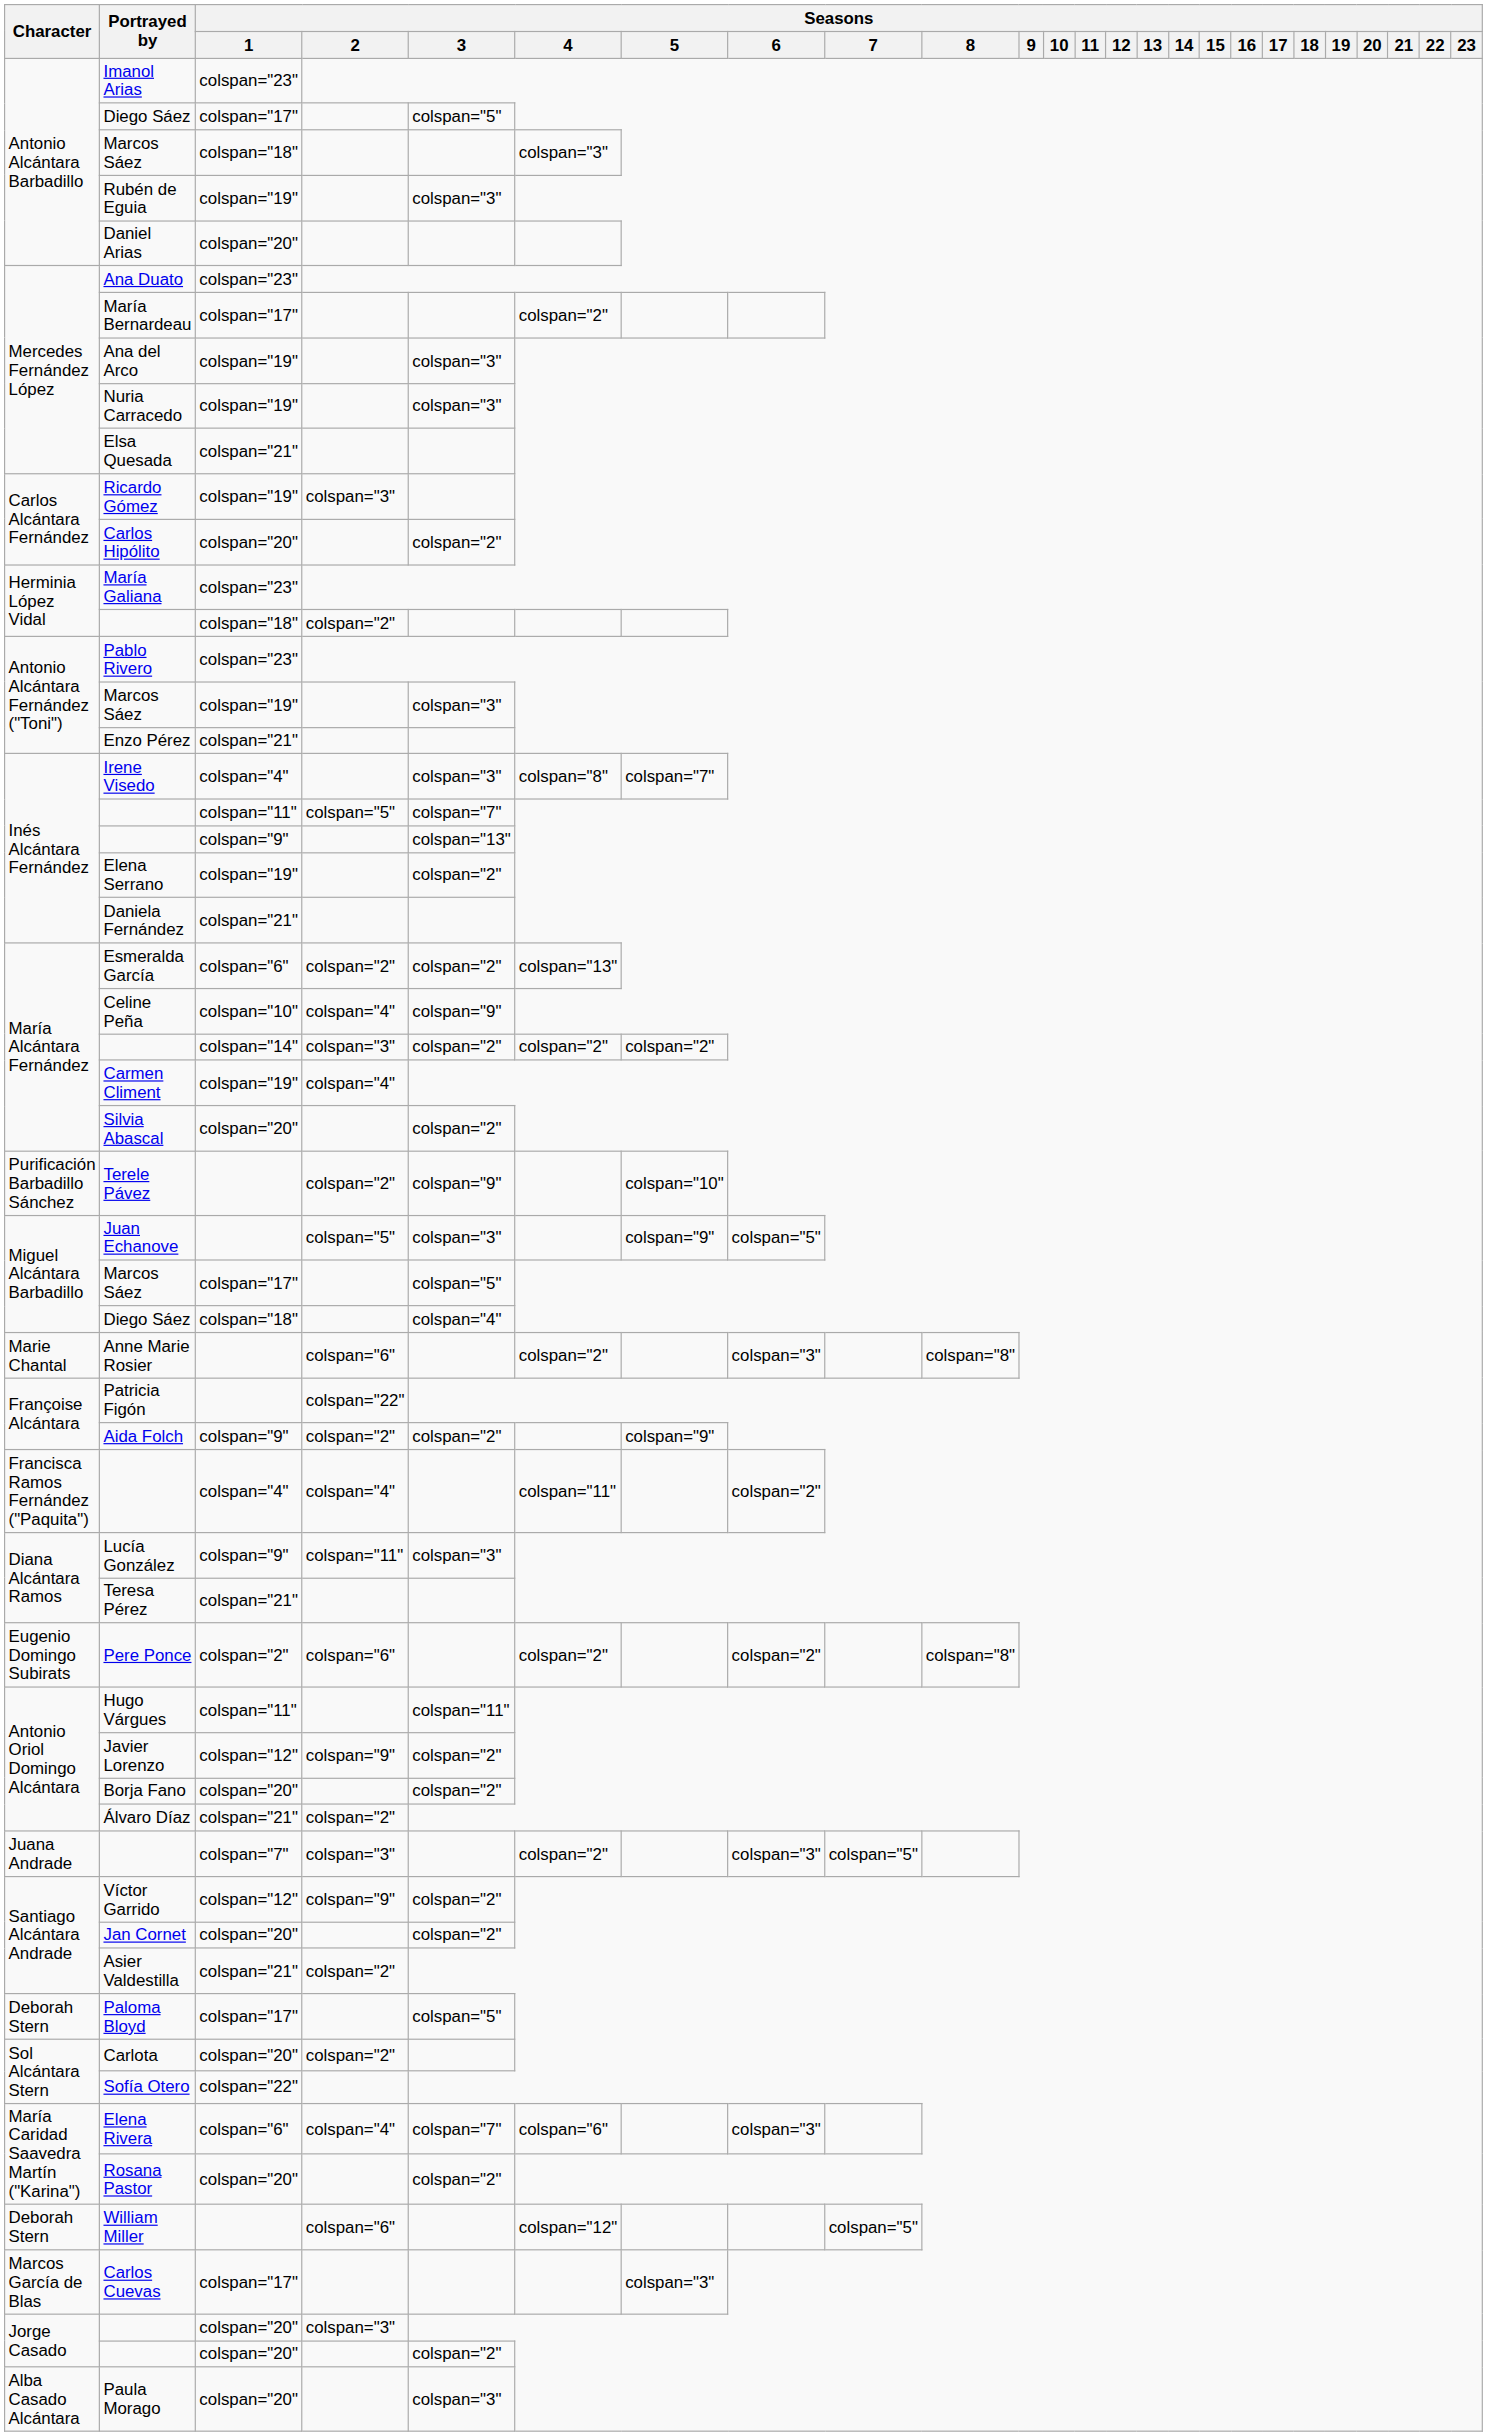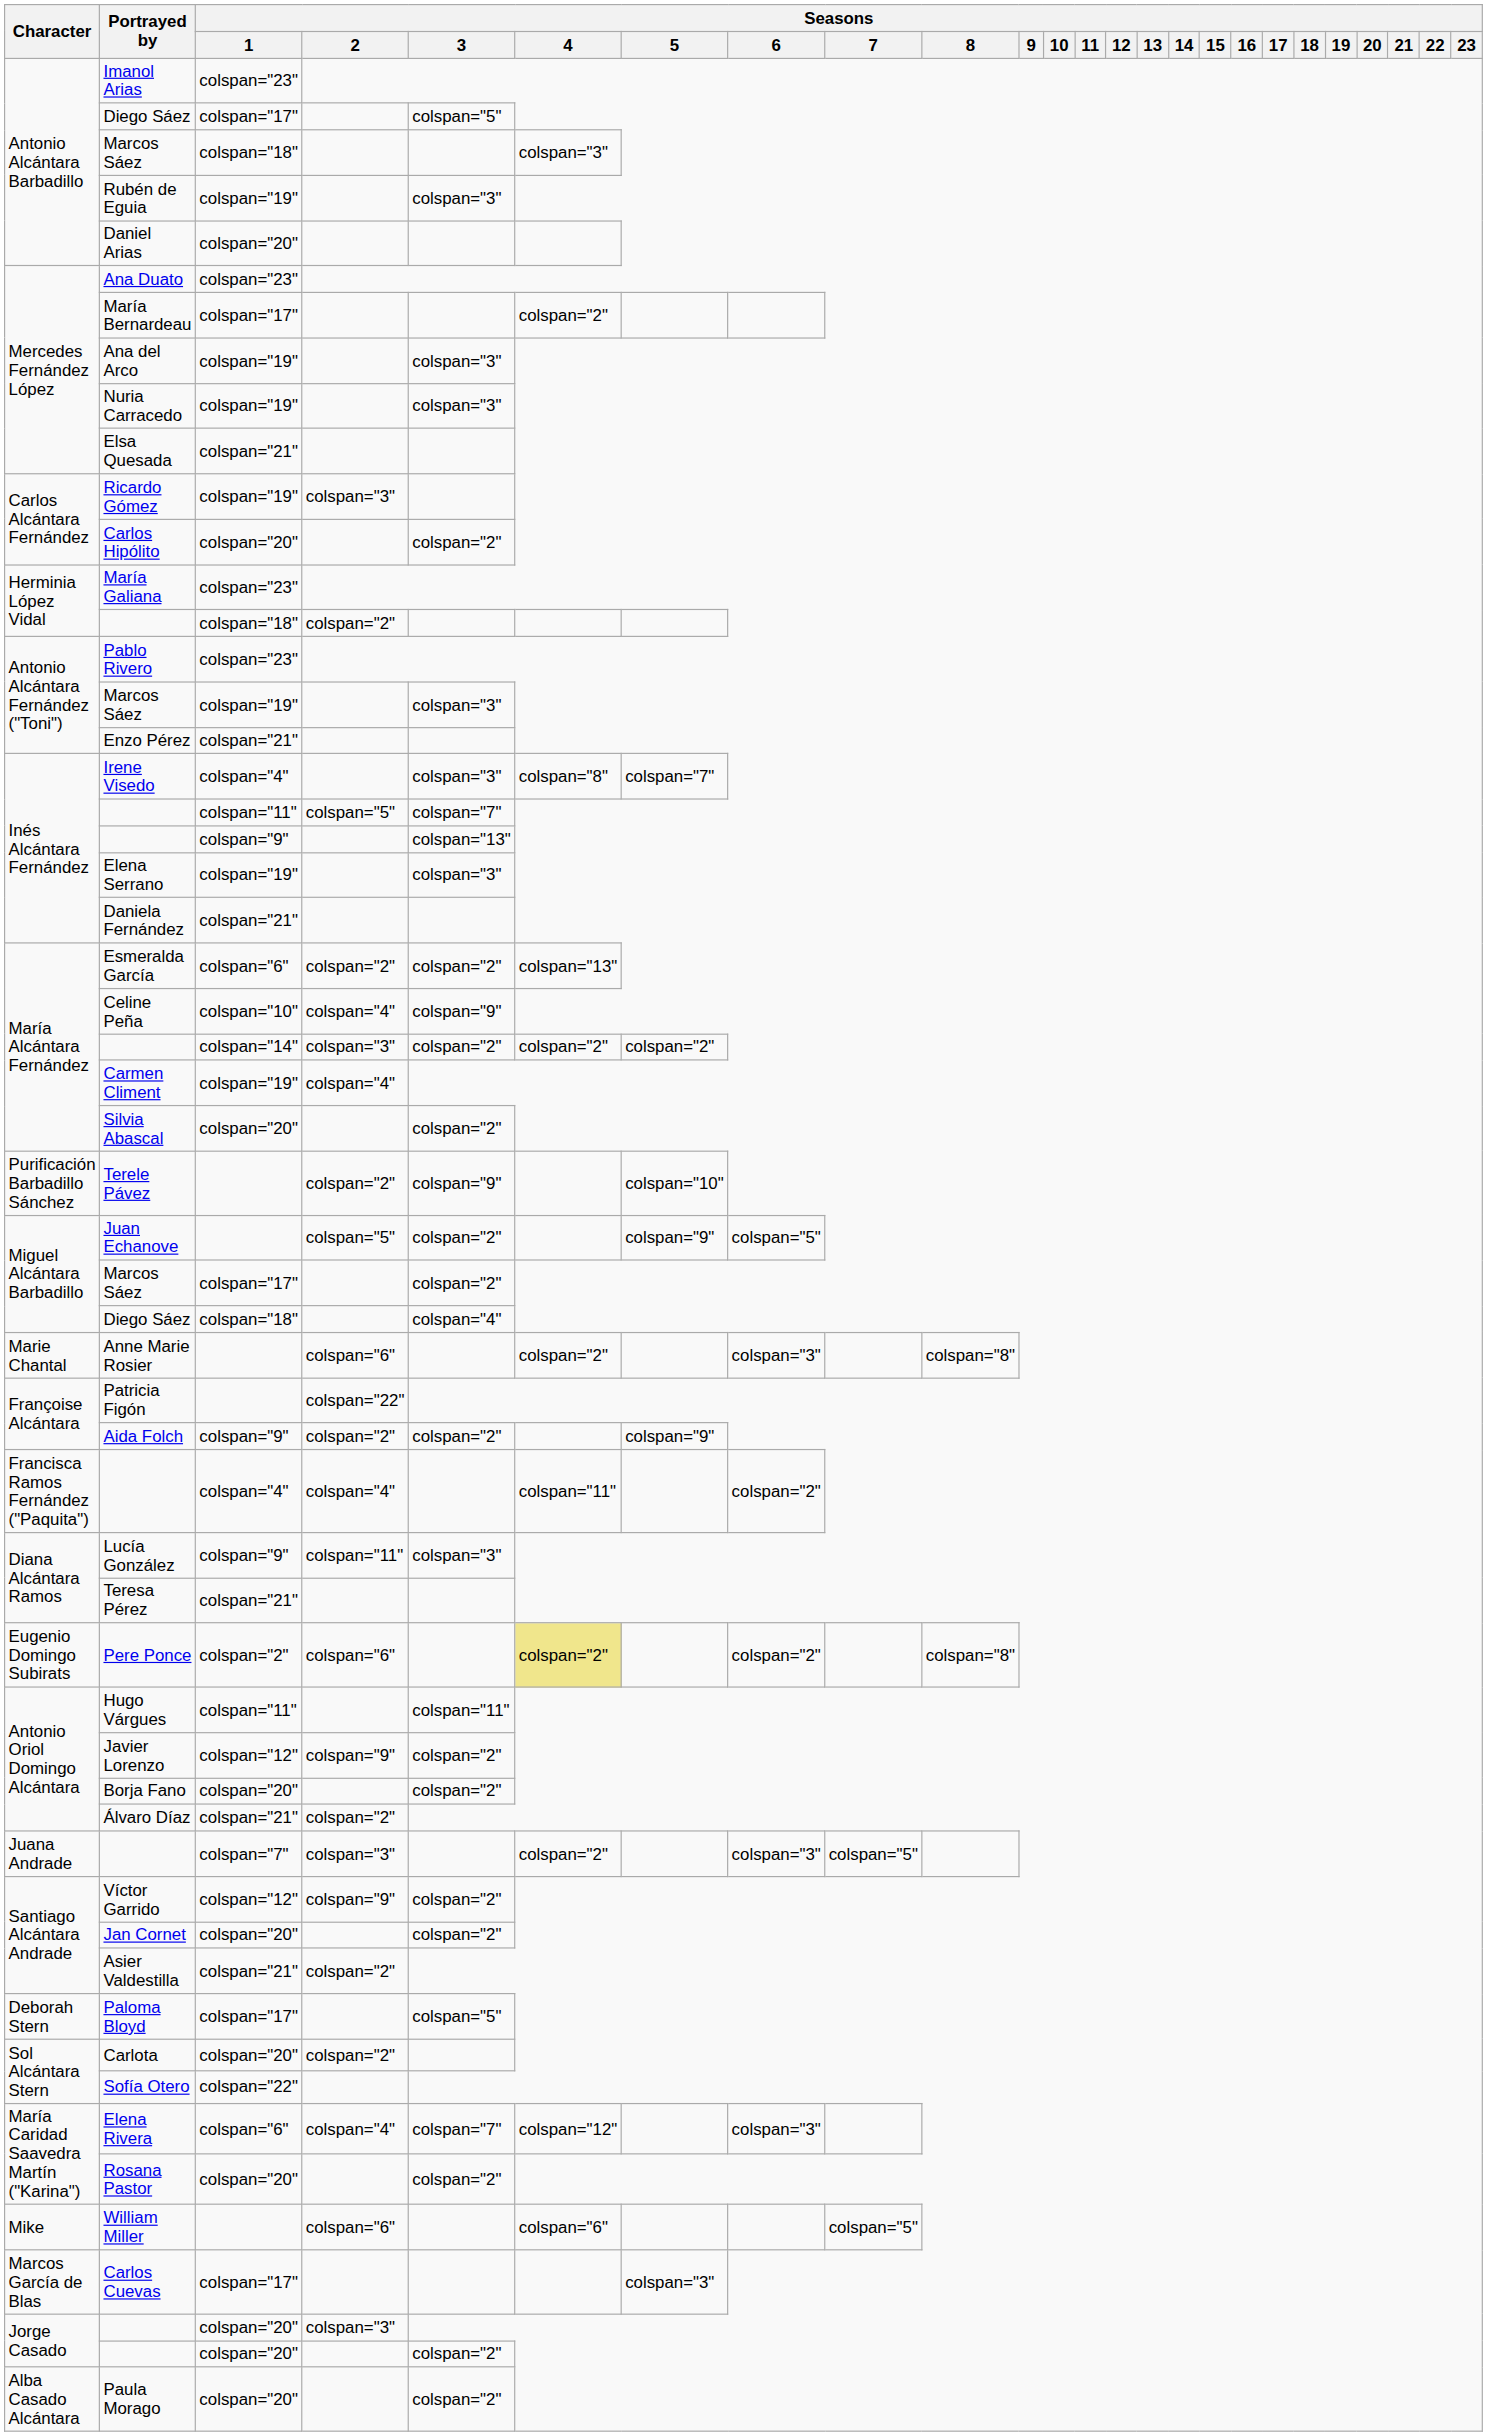(457, 875) colspan="2" -> (457, 875) colspan="3"
(457, 1238) colspan="3" -> (457, 1238) colspan="2"
(457, 1283) colspan="5" -> (457, 1283) colspan="2"
(563, 1655) no background -> (563, 1655) khaki background
(563, 2129) colspan="6" -> (568, 2129) colspan="12"
(41, 2228) Deborah Stern -> (26, 2228) Mike
(568, 2228) colspan="12" -> (563, 2228) colspan="6"
(457, 2400) colspan="3" -> (457, 2400) colspan="2"
